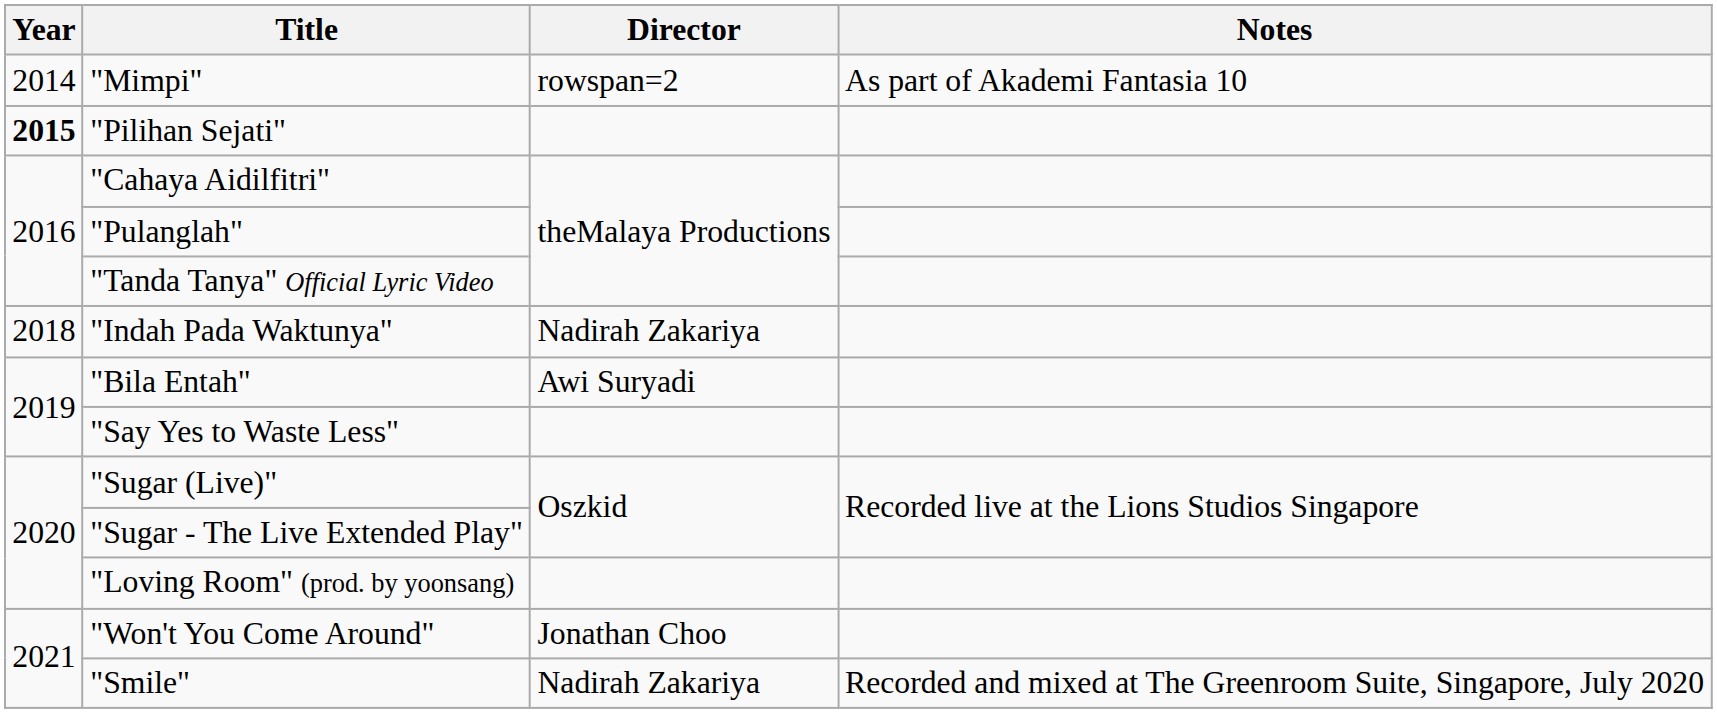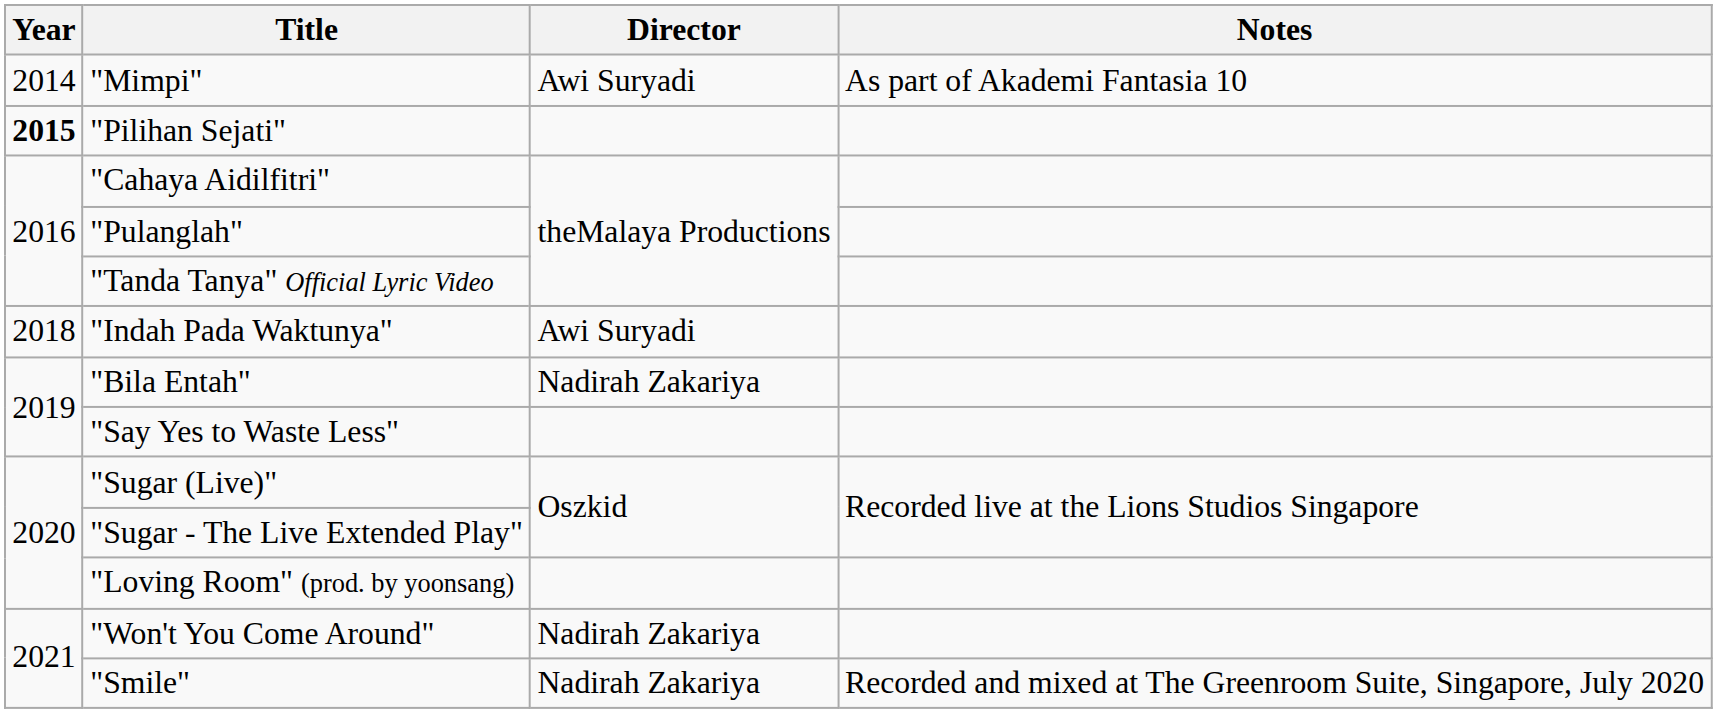(608, 79) rowspan=2 -> (617, 79) Awi Suryadi
(649, 331) Nadirah Zakariya -> (617, 331) Awi Suryadi
(617, 381) Awi Suryadi -> (649, 381) Nadirah Zakariya
(632, 632) Jonathan Choo -> (649, 632) Nadirah Zakariya
